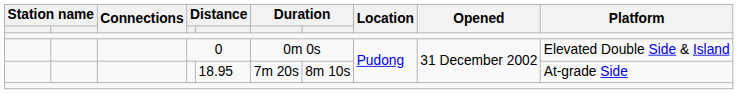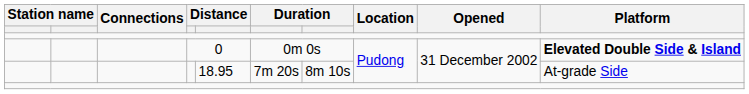(637, 49) normal -> (642, 49) bold
